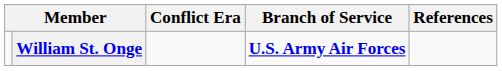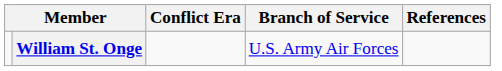(327, 48) bold -> (324, 48) normal
